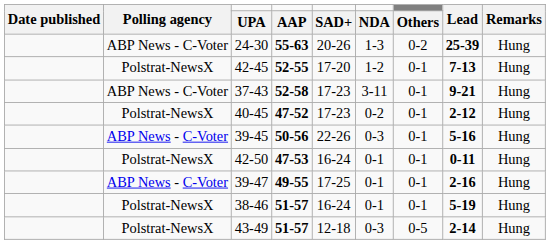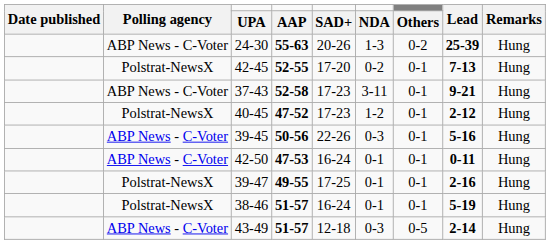(374, 68) 1-2 -> (374, 68) 0-2
(374, 113) 0-2 -> (374, 113) 1-2
(167, 159) Polstrat-NewsX -> (167, 159) ABP News - C-Voter
(167, 182) ABP News - C-Voter -> (167, 182) Polstrat-NewsX
(167, 228) Polstrat-NewsX -> (167, 228) ABP News - C-Voter
